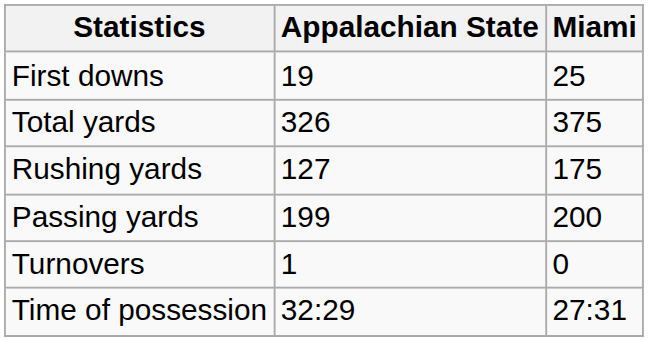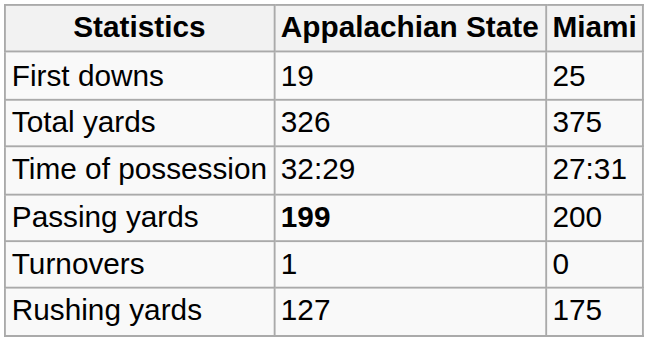rows swapped: (107, 169) <-> (139, 311)
(306, 216) normal -> (306, 216) bold
